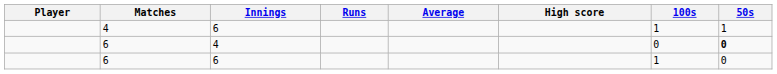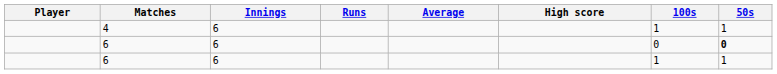(216, 45) 4 -> (216, 45) 6
(724, 61) 0 -> (724, 61) 1
